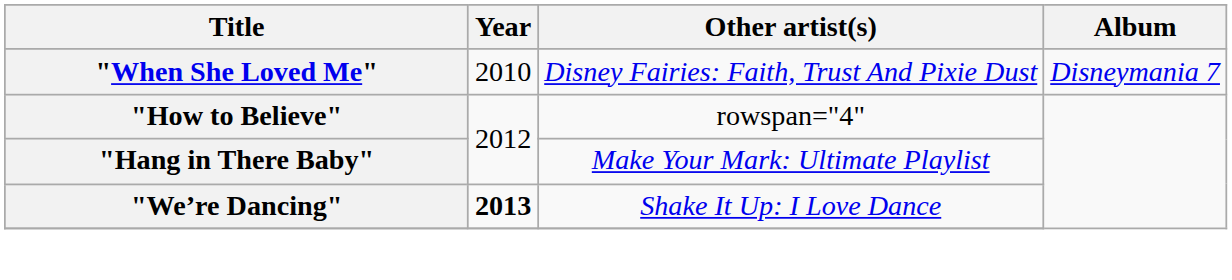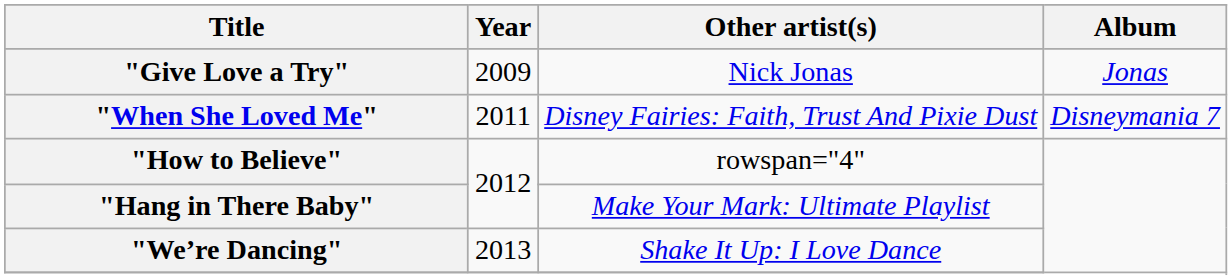+ row: (237, 71)
(503, 71) 2010 -> (503, 116) 2011
(503, 205) bold -> (503, 250) normal
